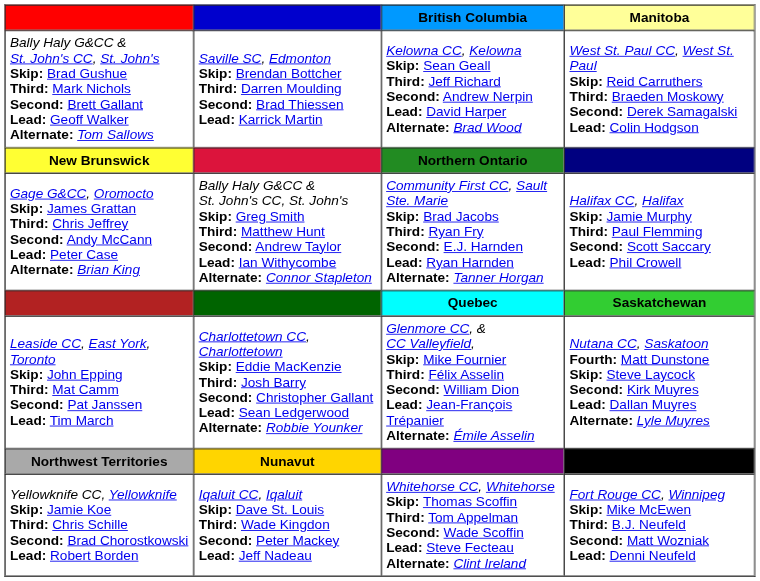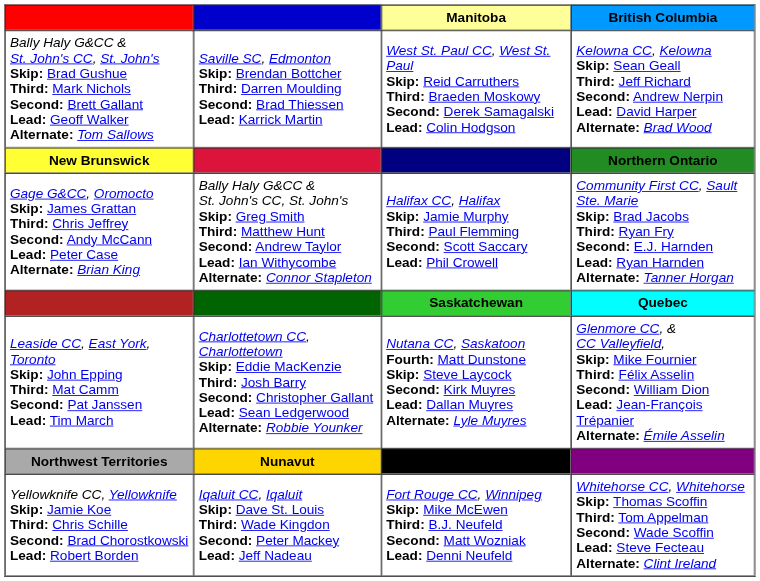columns swapped: (473, 17) <-> (659, 17)
